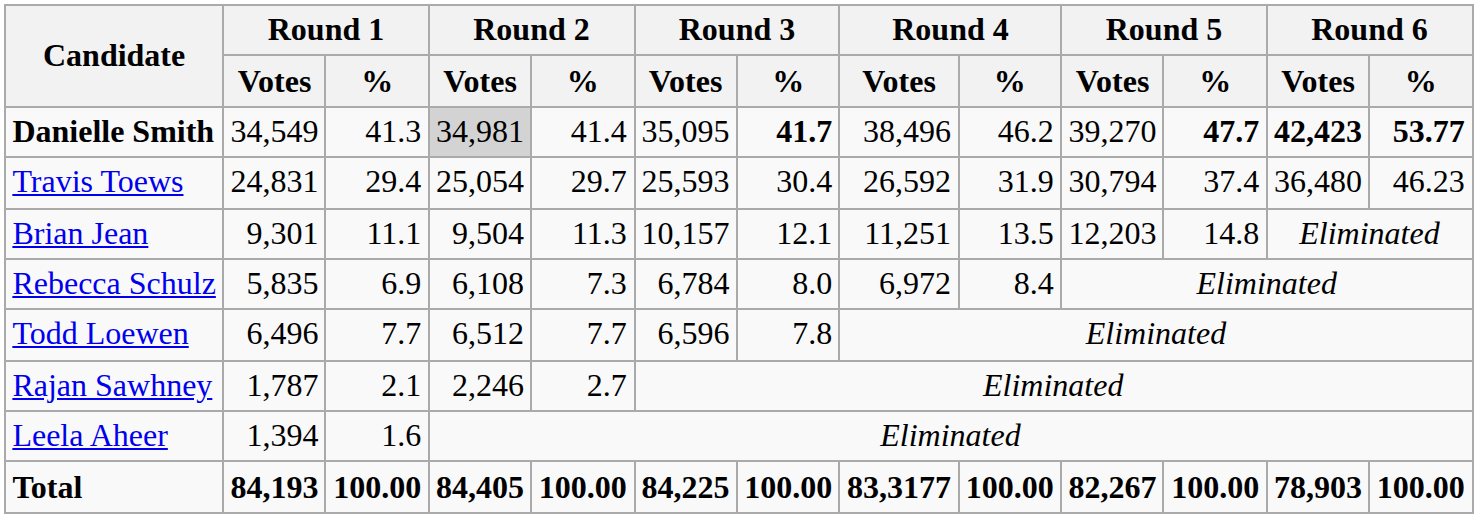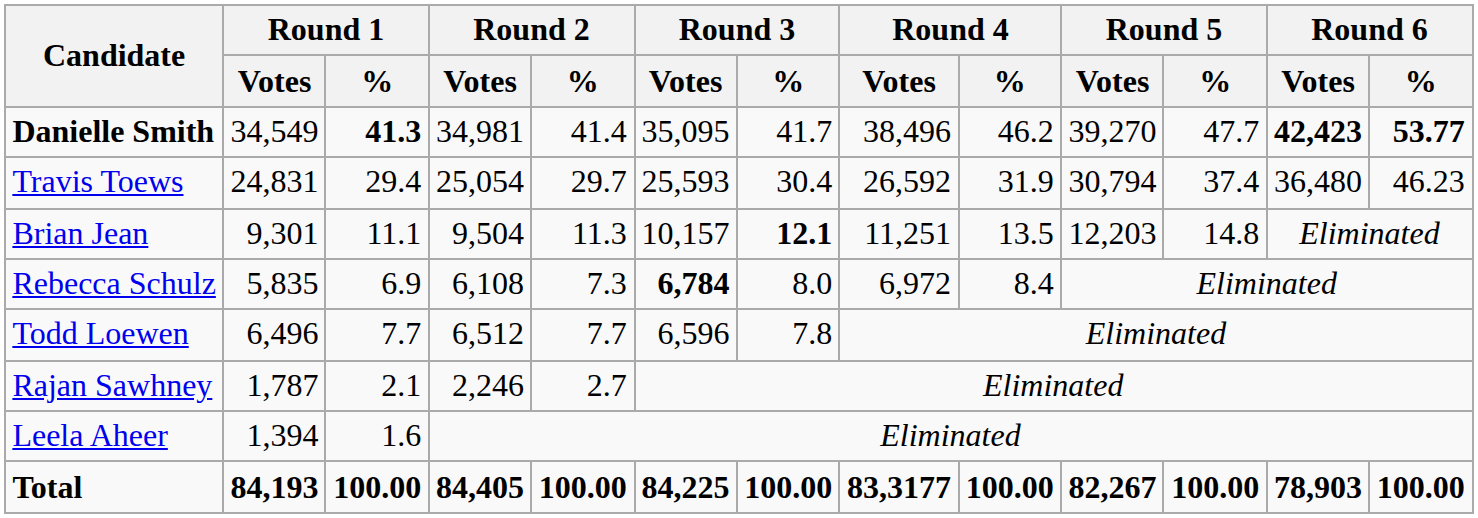(393, 131) normal -> (393, 131) bold
(480, 131) lightgrey background -> (480, 131) no background
(804, 131) bold -> (804, 131) normal
(1231, 131) bold -> (1231, 131) normal
(804, 232) normal -> (804, 232) bold
(694, 283) normal -> (694, 283) bold
